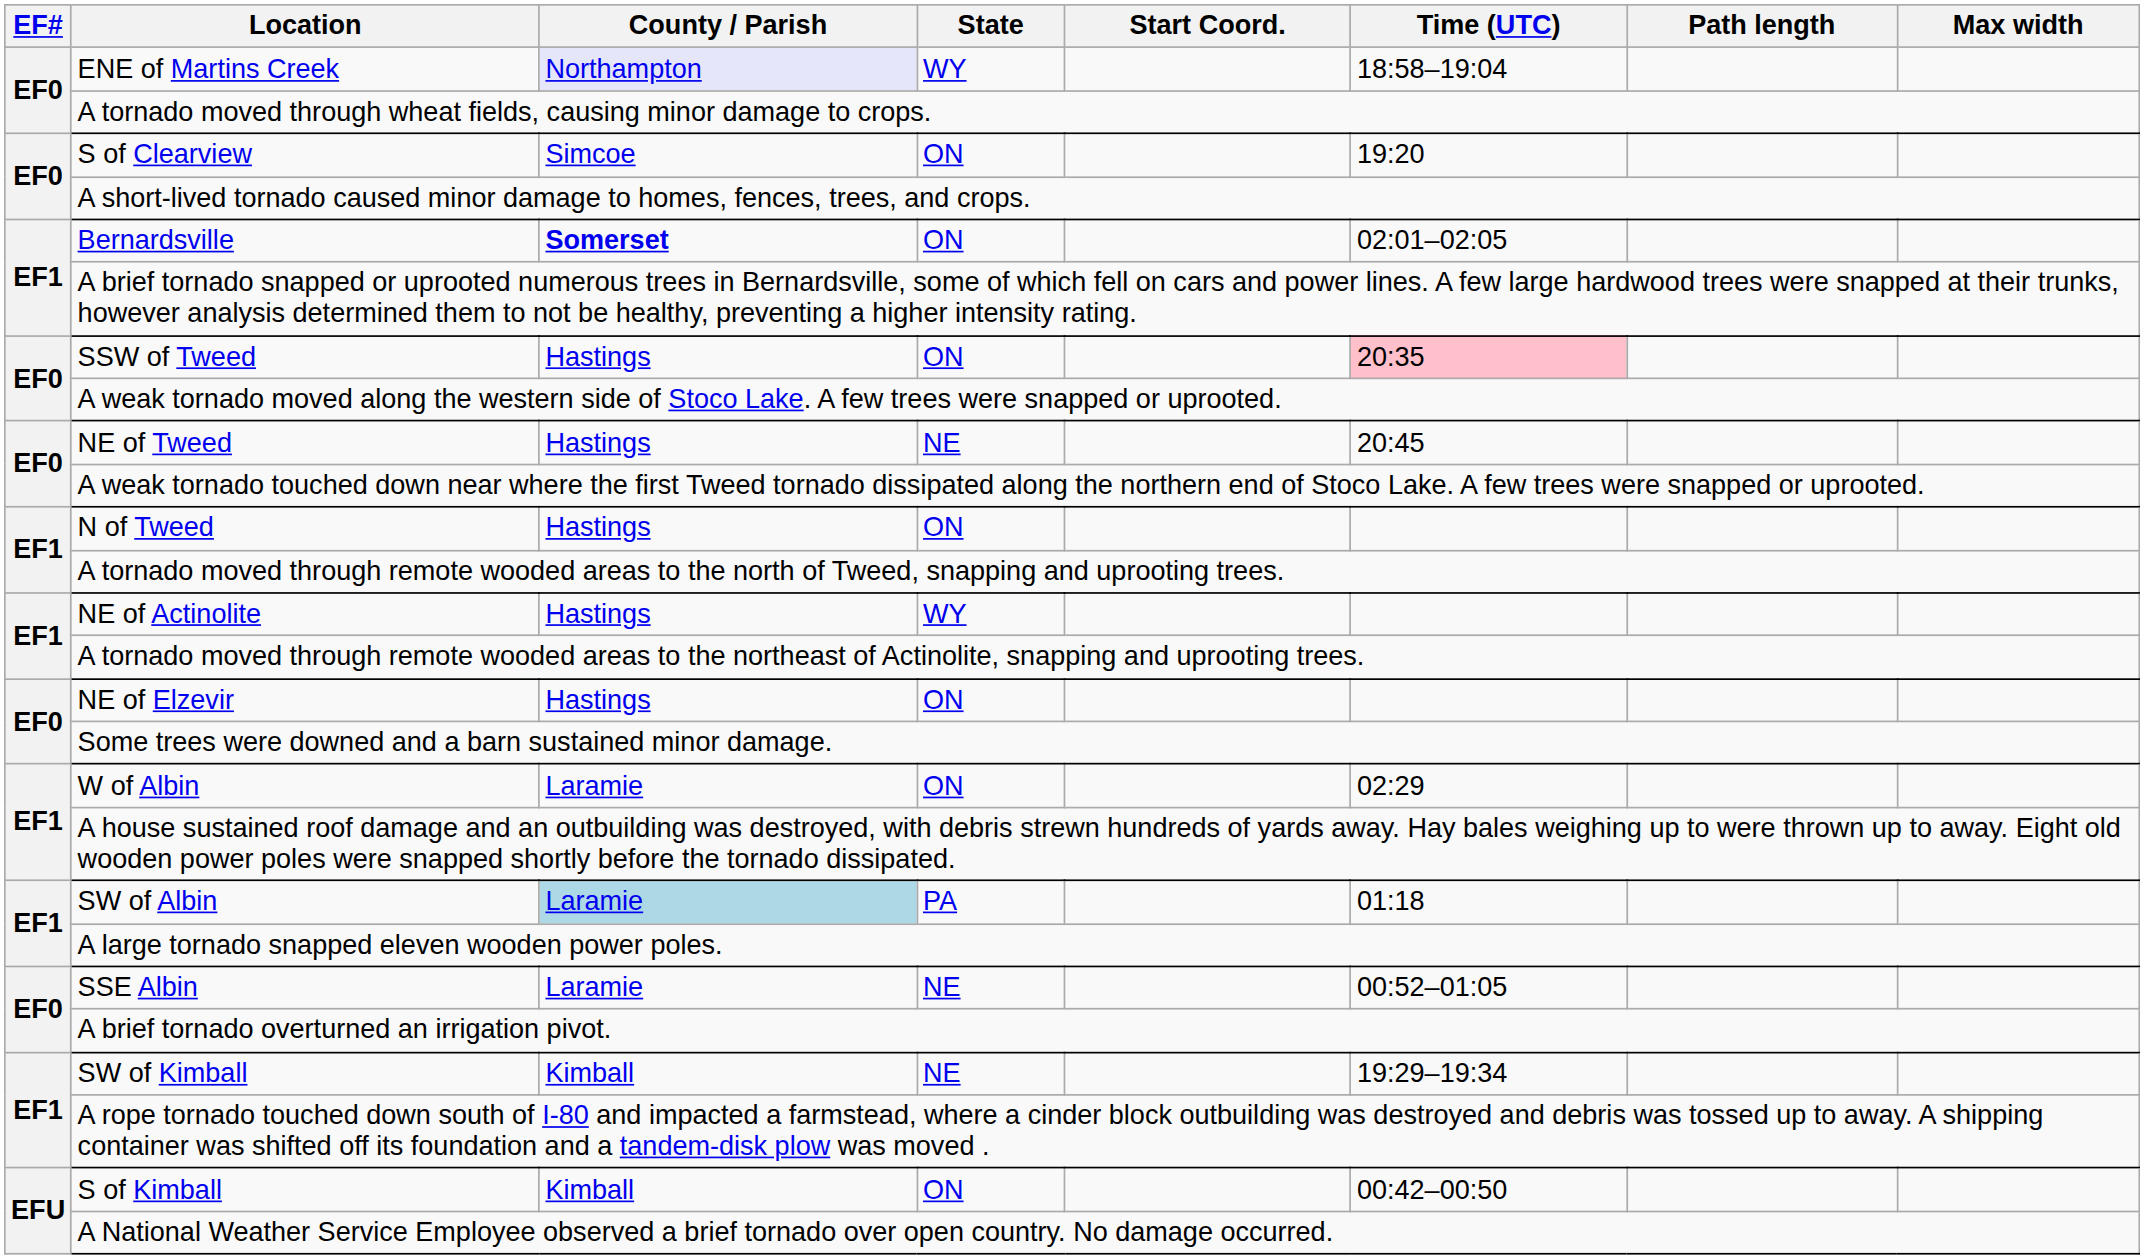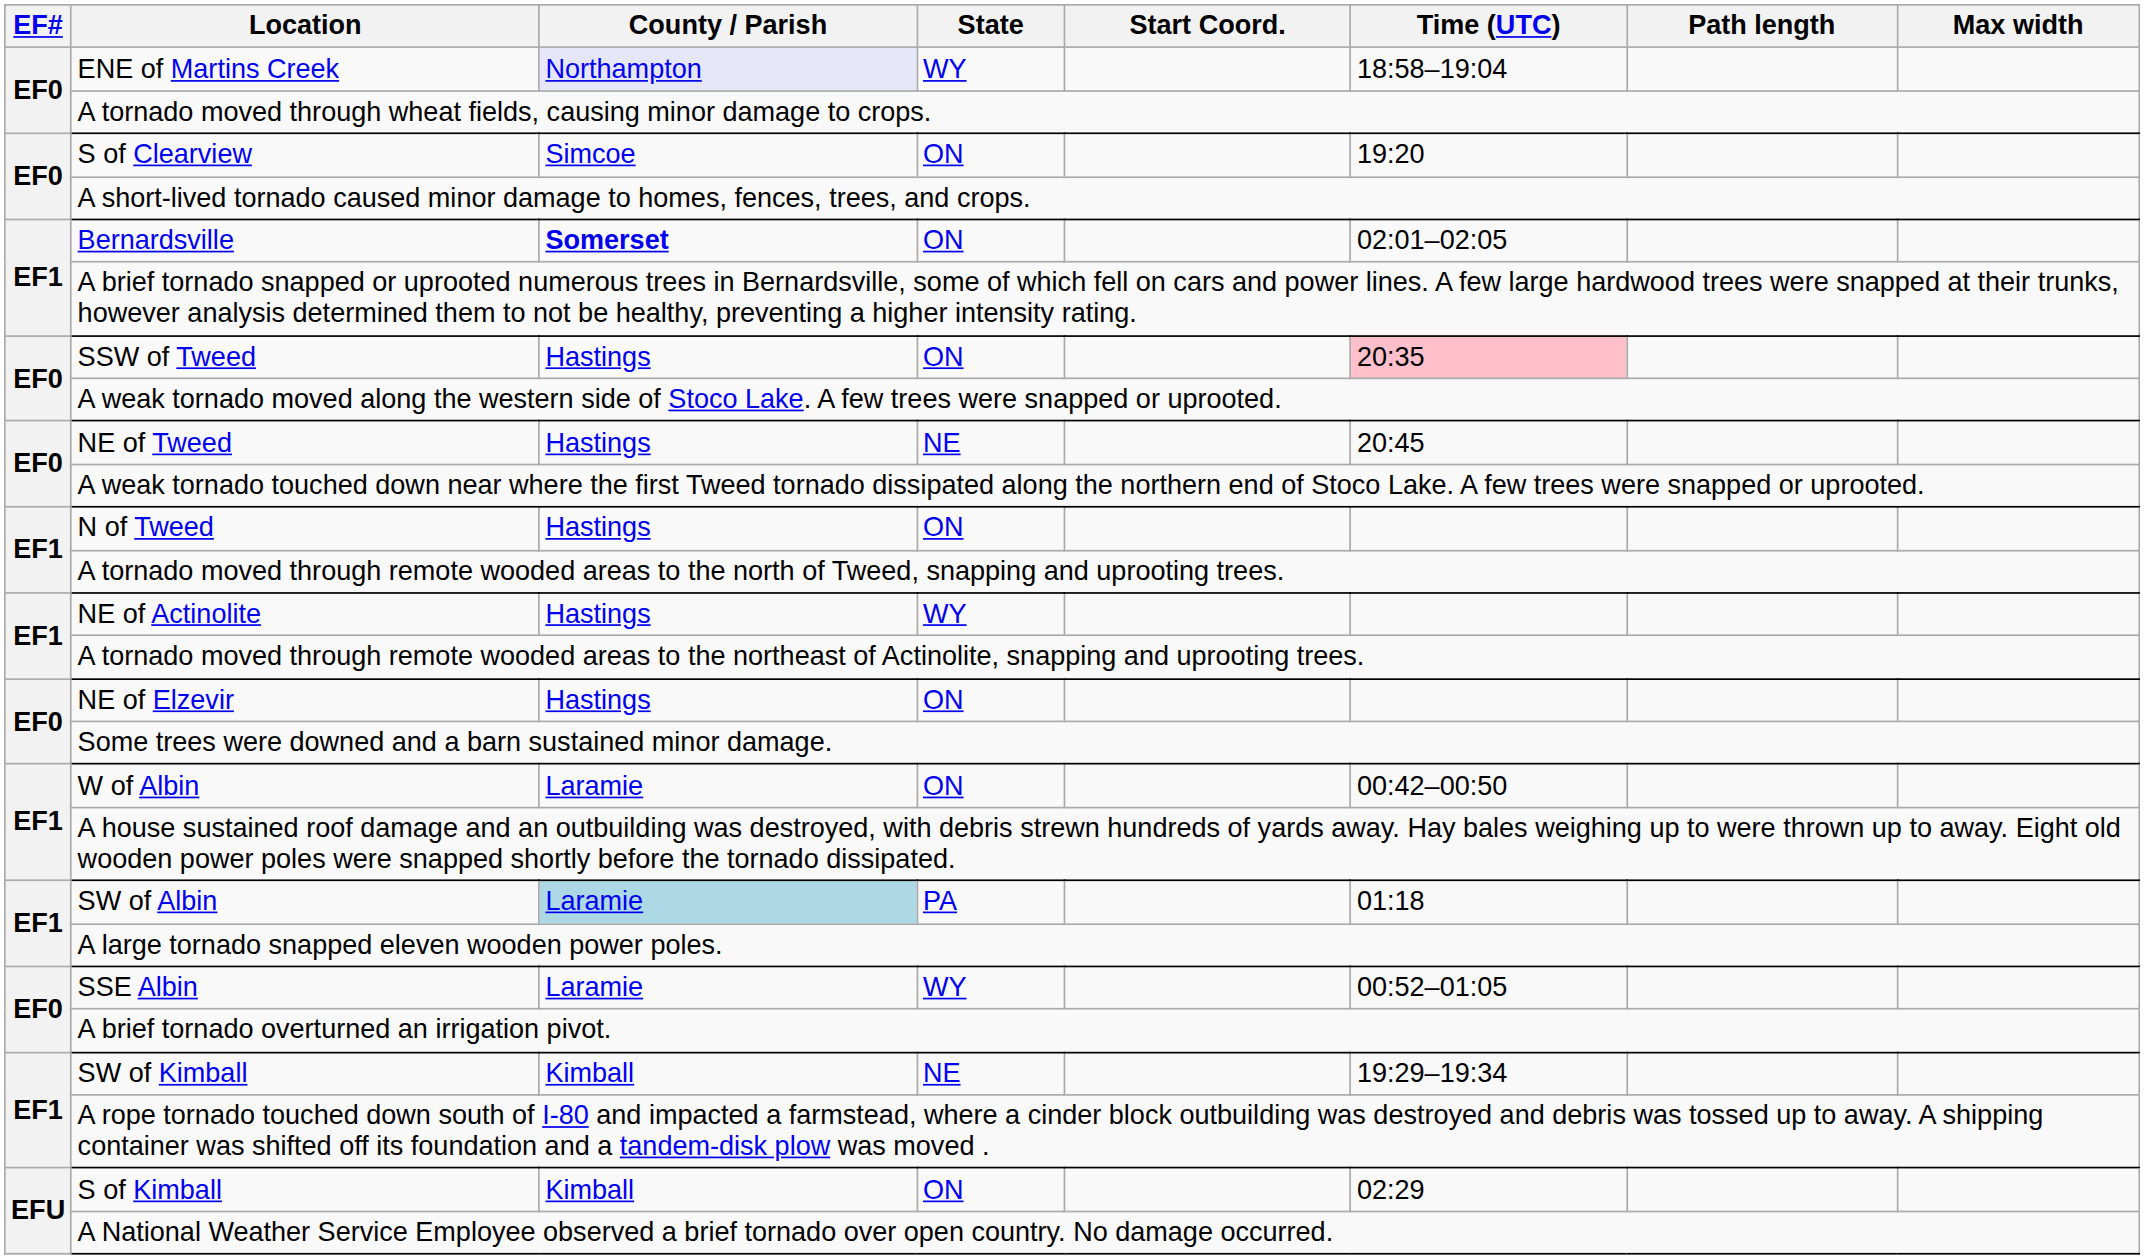(1391, 785) 02:29 -> (1432, 785) 00:42–00:50
(942, 987) NE -> (945, 987) WY
(1432, 1189) 00:42–00:50 -> (1391, 1189) 02:29
